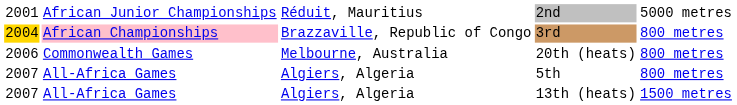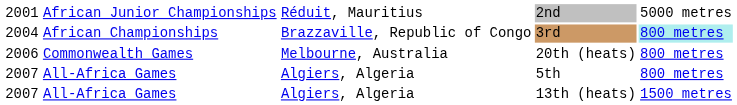(22, 34) gold background -> (22, 34) no background
(131, 34) pink background -> (131, 34) no background
(682, 34) no background -> (682, 34) paleturquoise background
